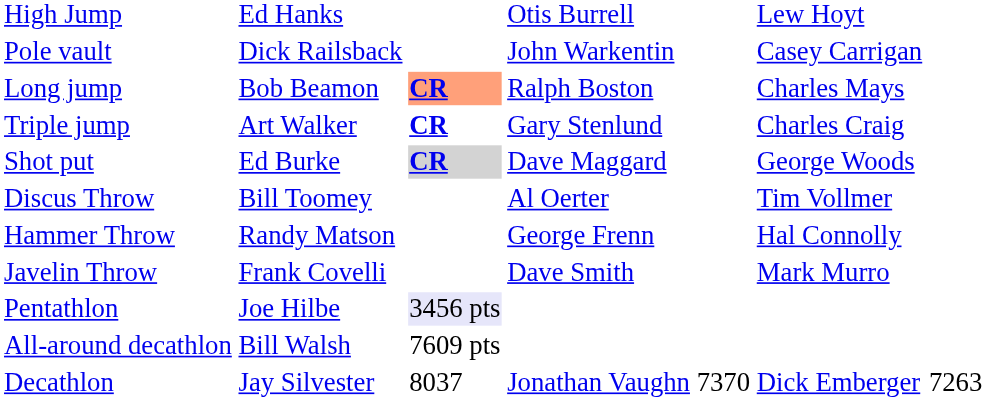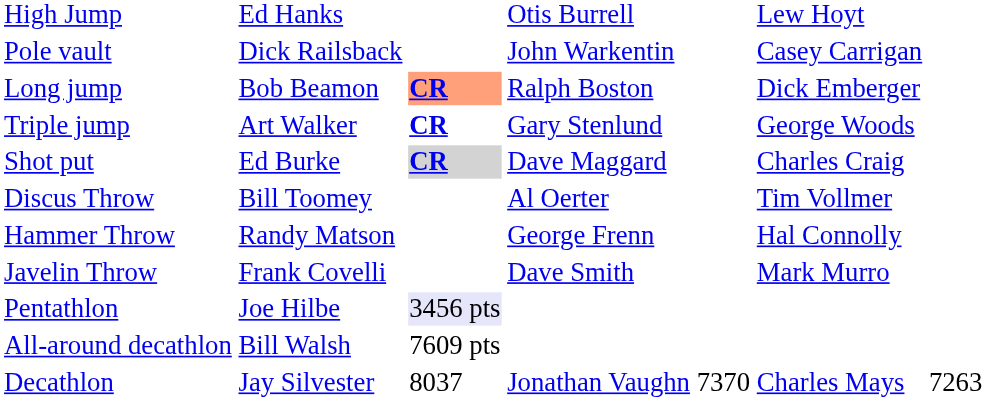(831, 88) Charles Mays -> (839, 88) Dick Emberger
(831, 124) Charles Craig -> (836, 124) George Woods
(836, 161) George Woods -> (831, 161) Charles Craig
(839, 382) Dick Emberger -> (831, 382) Charles Mays
